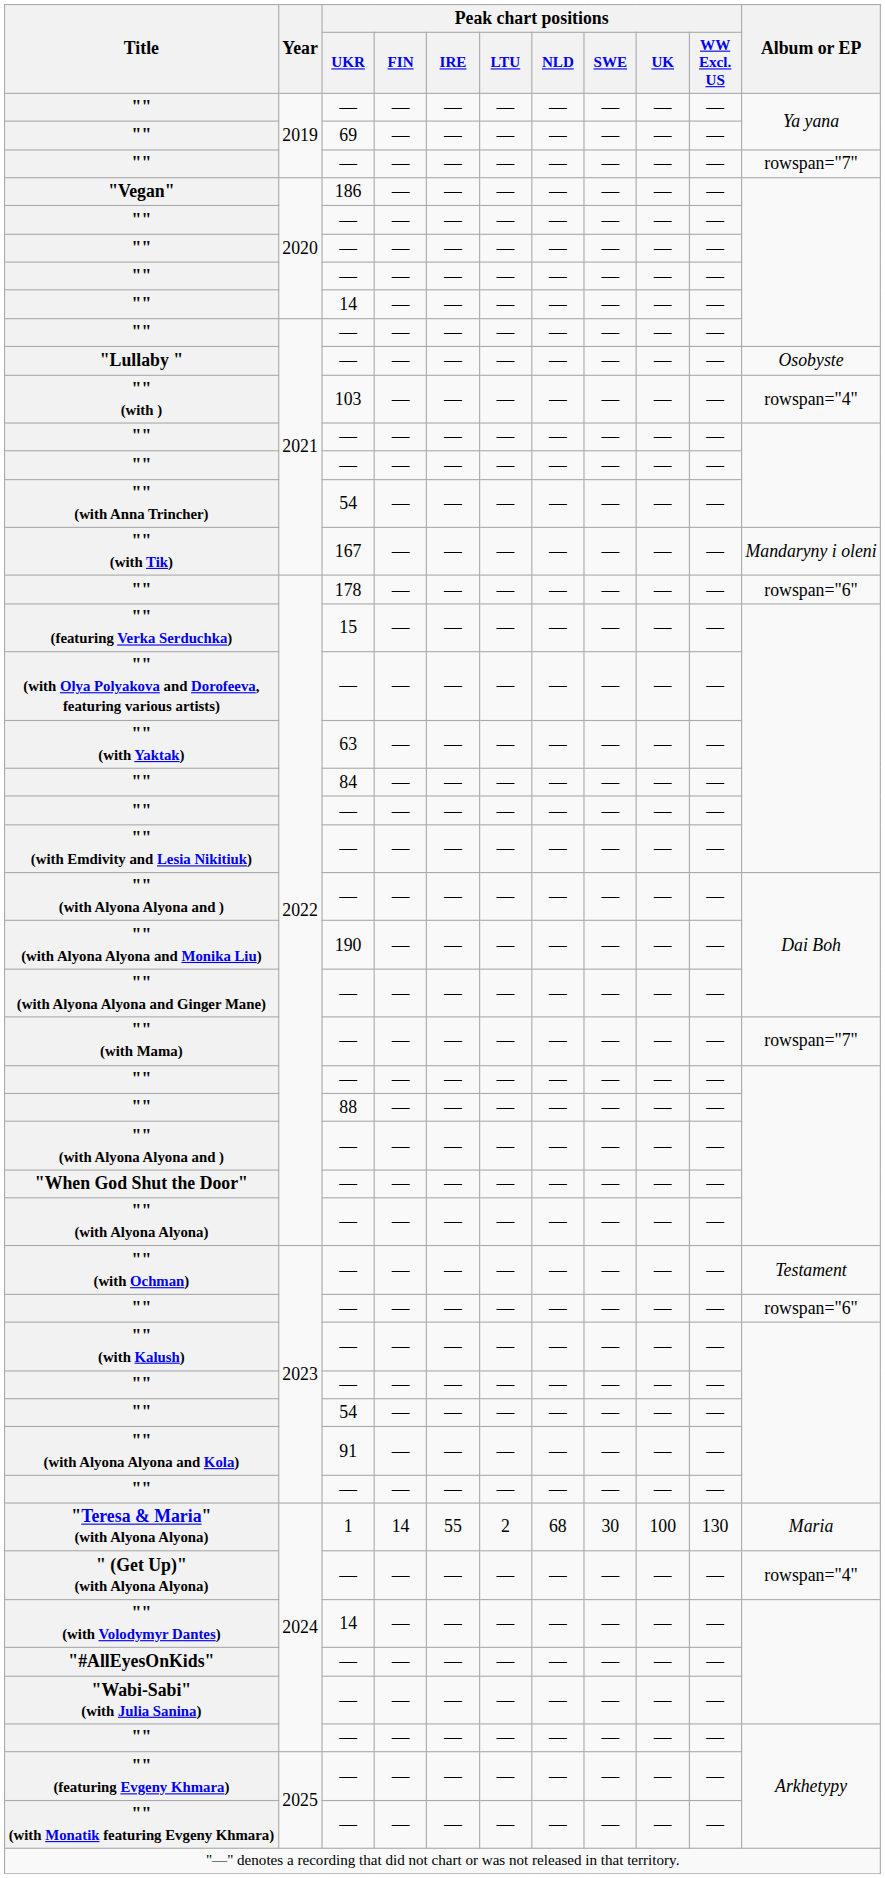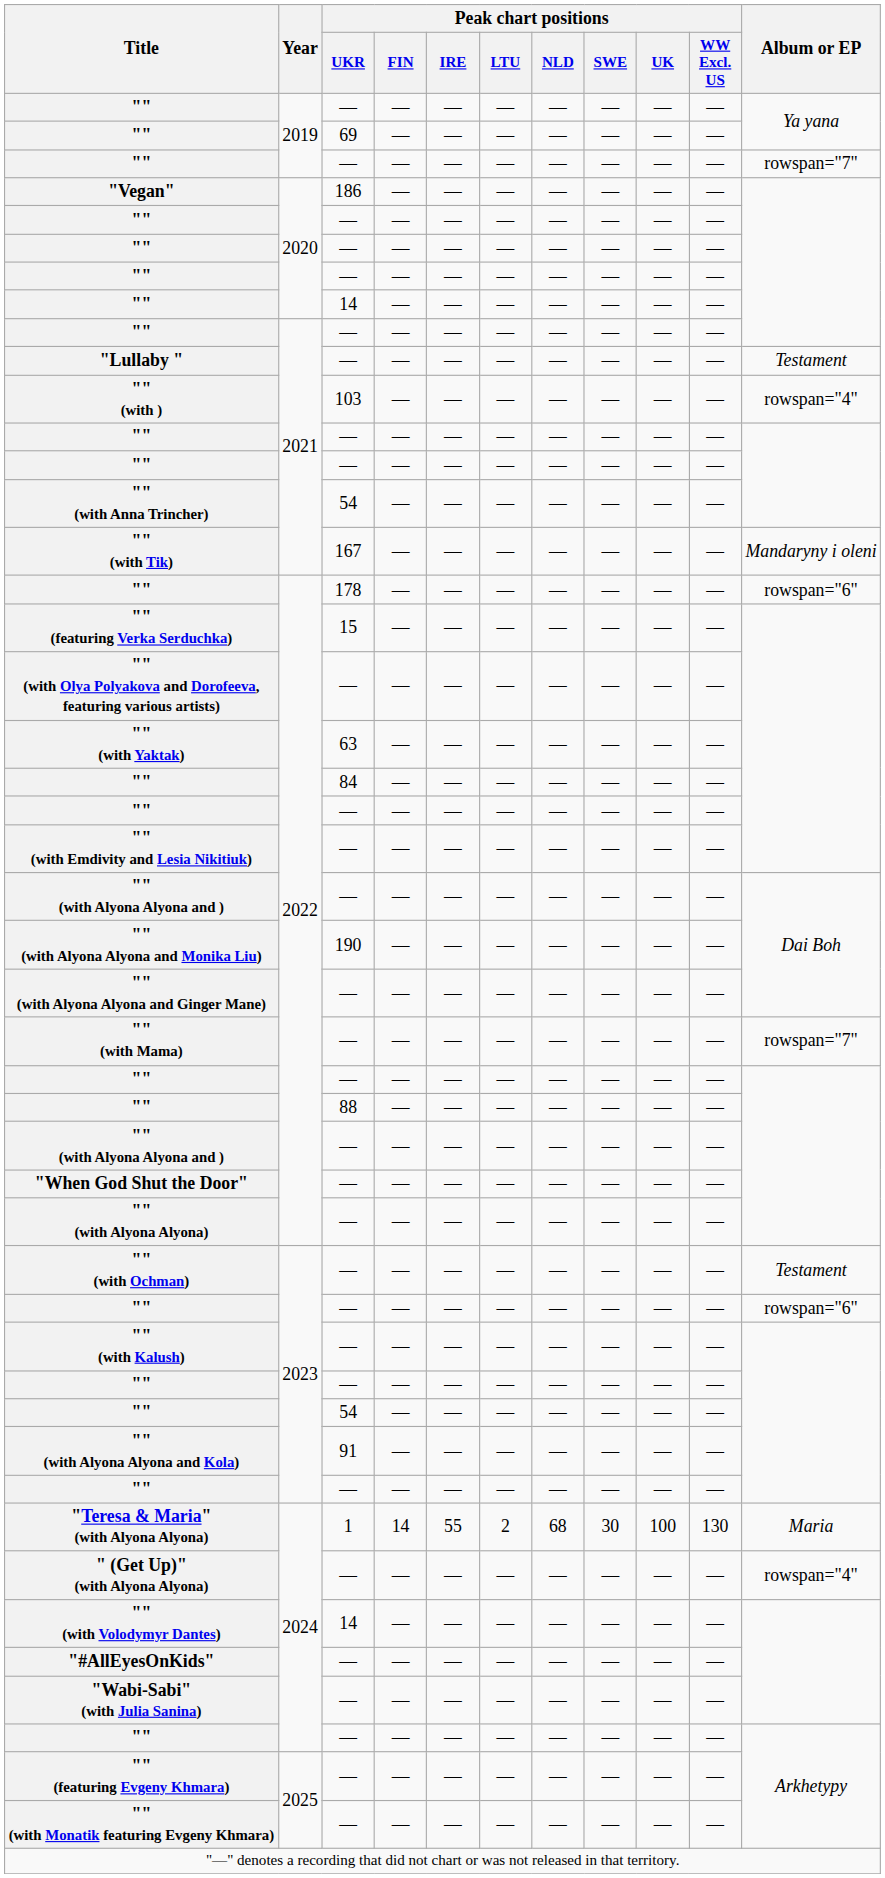(811, 360) Osobyste -> (811, 360) Testament
